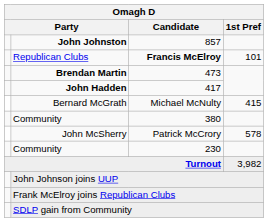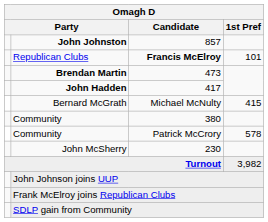(94, 133) John McSherry -> (37, 133) Community
(37, 149) Community -> (94, 149) John McSherry
